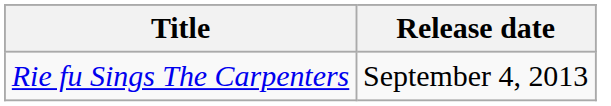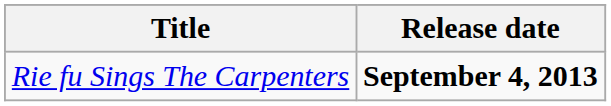(476, 75) normal -> (480, 75) bold
